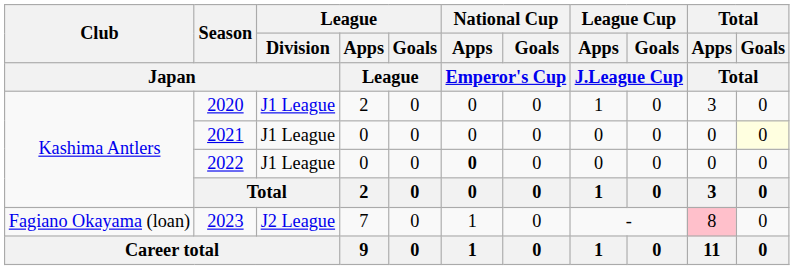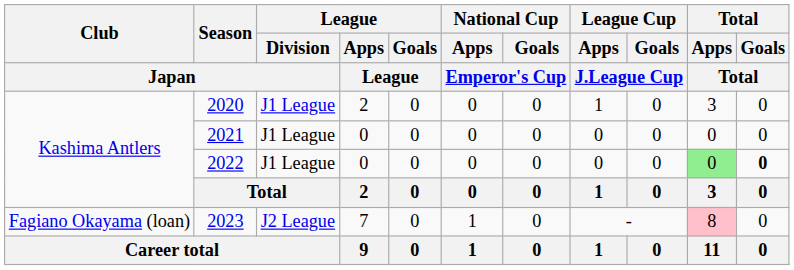(763, 134) lightyellow background -> (763, 134) no background
(472, 163) bold -> (472, 163) normal
(712, 163) no background -> (712, 163) lightgreen background
(763, 163) normal -> (763, 163) bold
